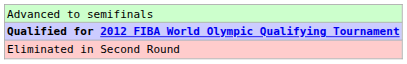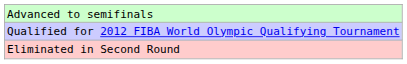(203, 31) bold -> (203, 31) normal
